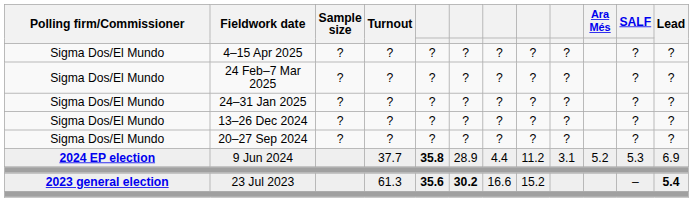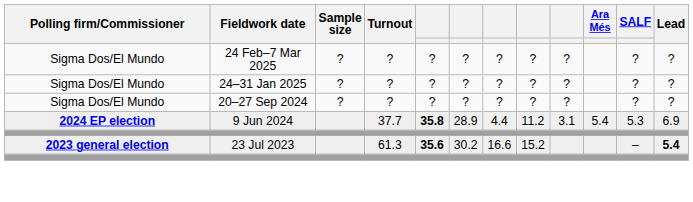- row: (107, 53)
- row: (107, 121)
(600, 158) 5.2 -> (600, 121) 5.4
(466, 182) bold -> (466, 145) normal
